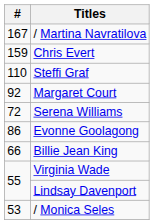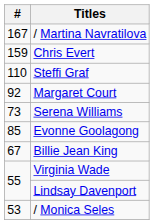(14, 112) 72 -> (14, 112) 73
(14, 131) 86 -> (14, 131) 85
(14, 151) 66 -> (14, 151) 67
